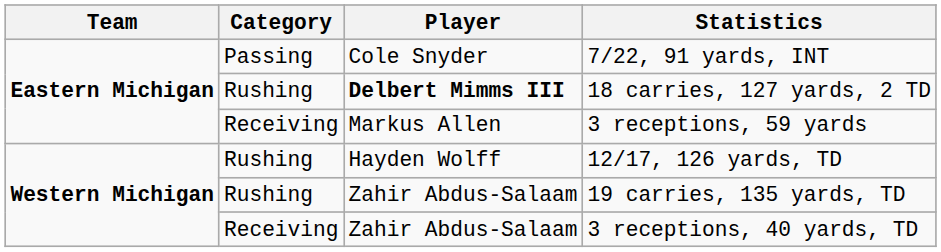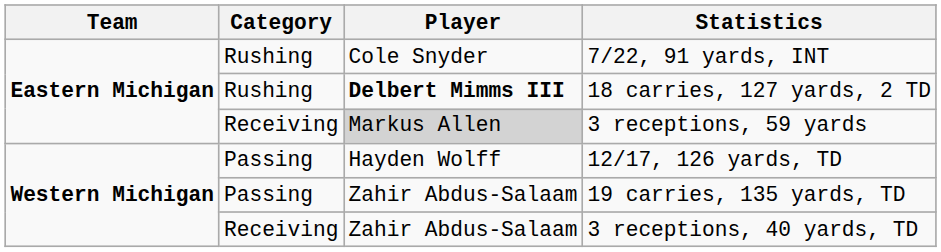(268, 57) Passing -> (268, 57) Rushing
(425, 126) no background -> (425, 126) lightgrey background
(268, 160) Rushing -> (268, 160) Passing
(268, 195) Rushing -> (268, 195) Passing
